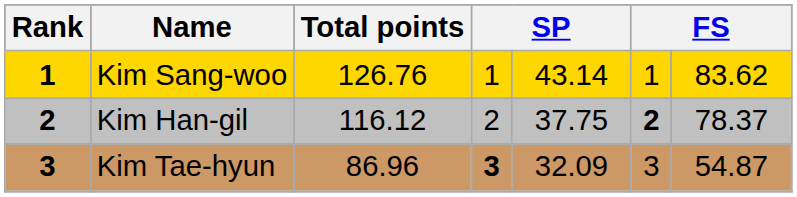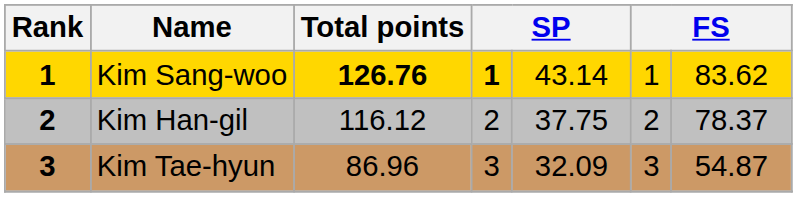(383, 74) normal -> (383, 74) bold
(492, 74) normal -> (492, 74) bold
(651, 120) bold -> (651, 120) normal
(492, 167) bold -> (492, 167) normal
